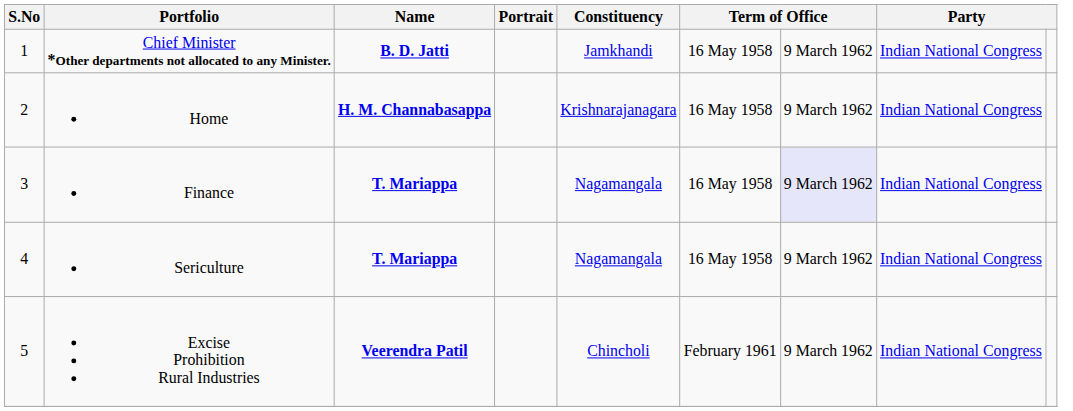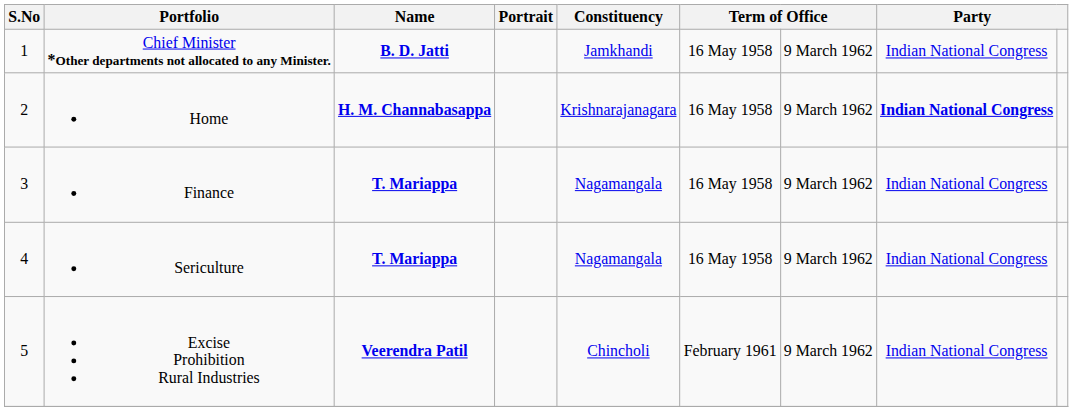(961, 109) normal -> (967, 109) bold
(828, 184) lavender background -> (828, 184) no background
